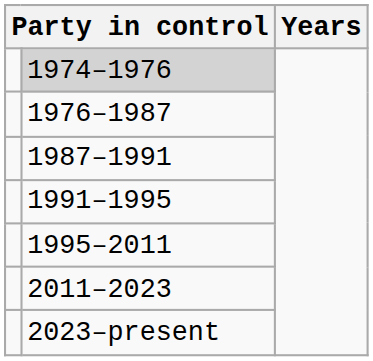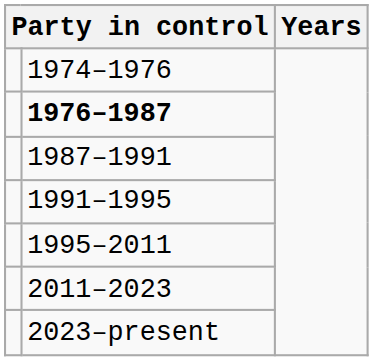(99, 70) lightgrey background -> (99, 70) no background
(99, 114) normal -> (99, 114) bold
